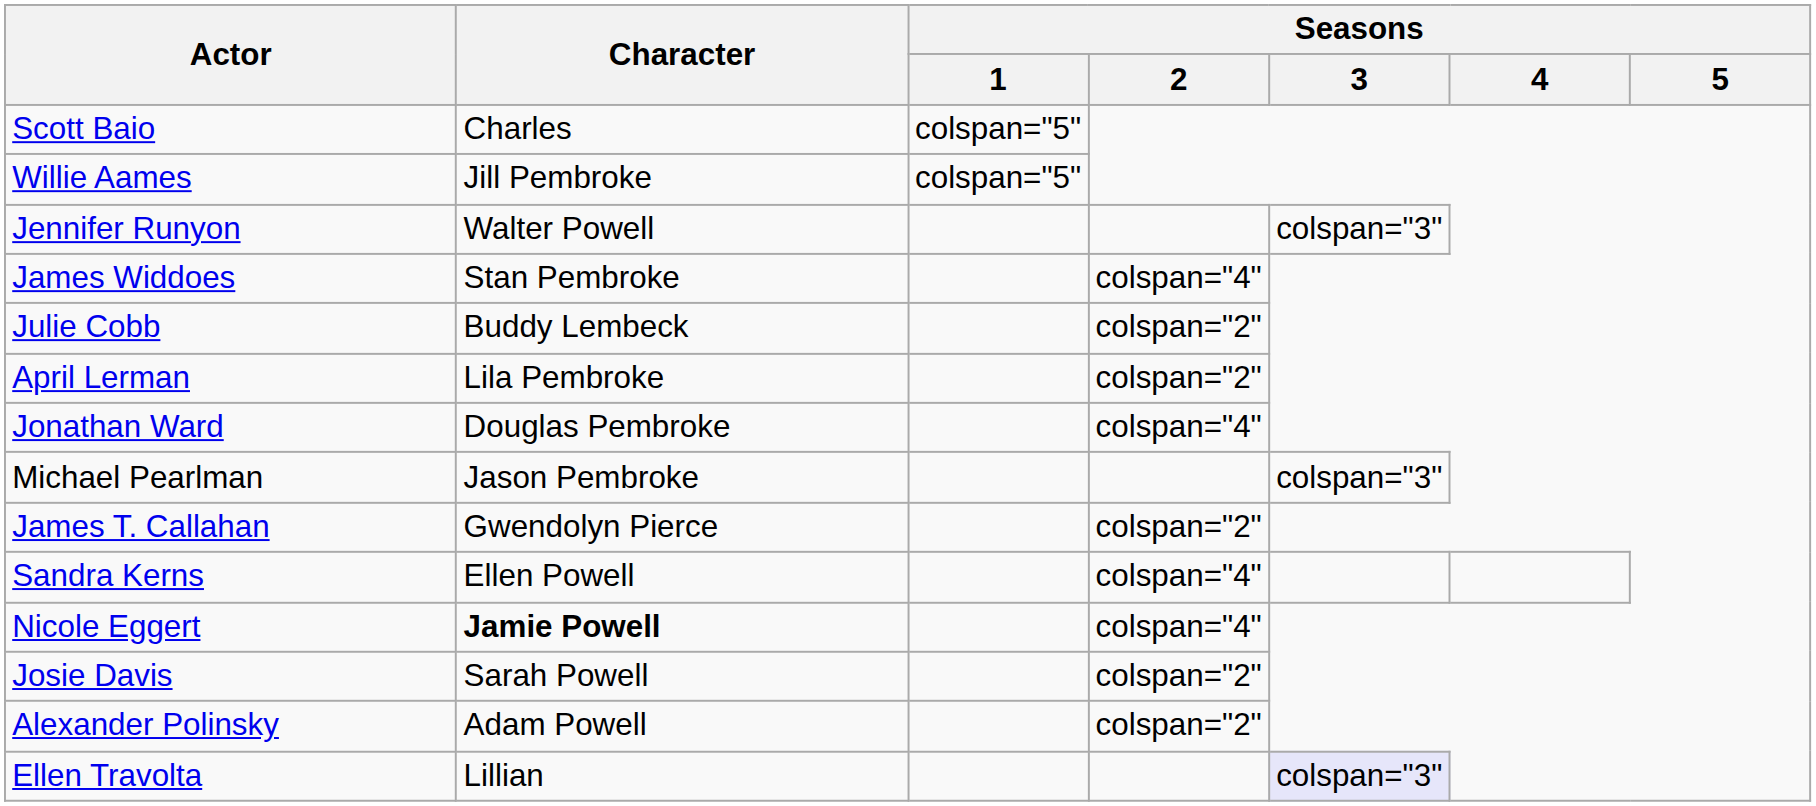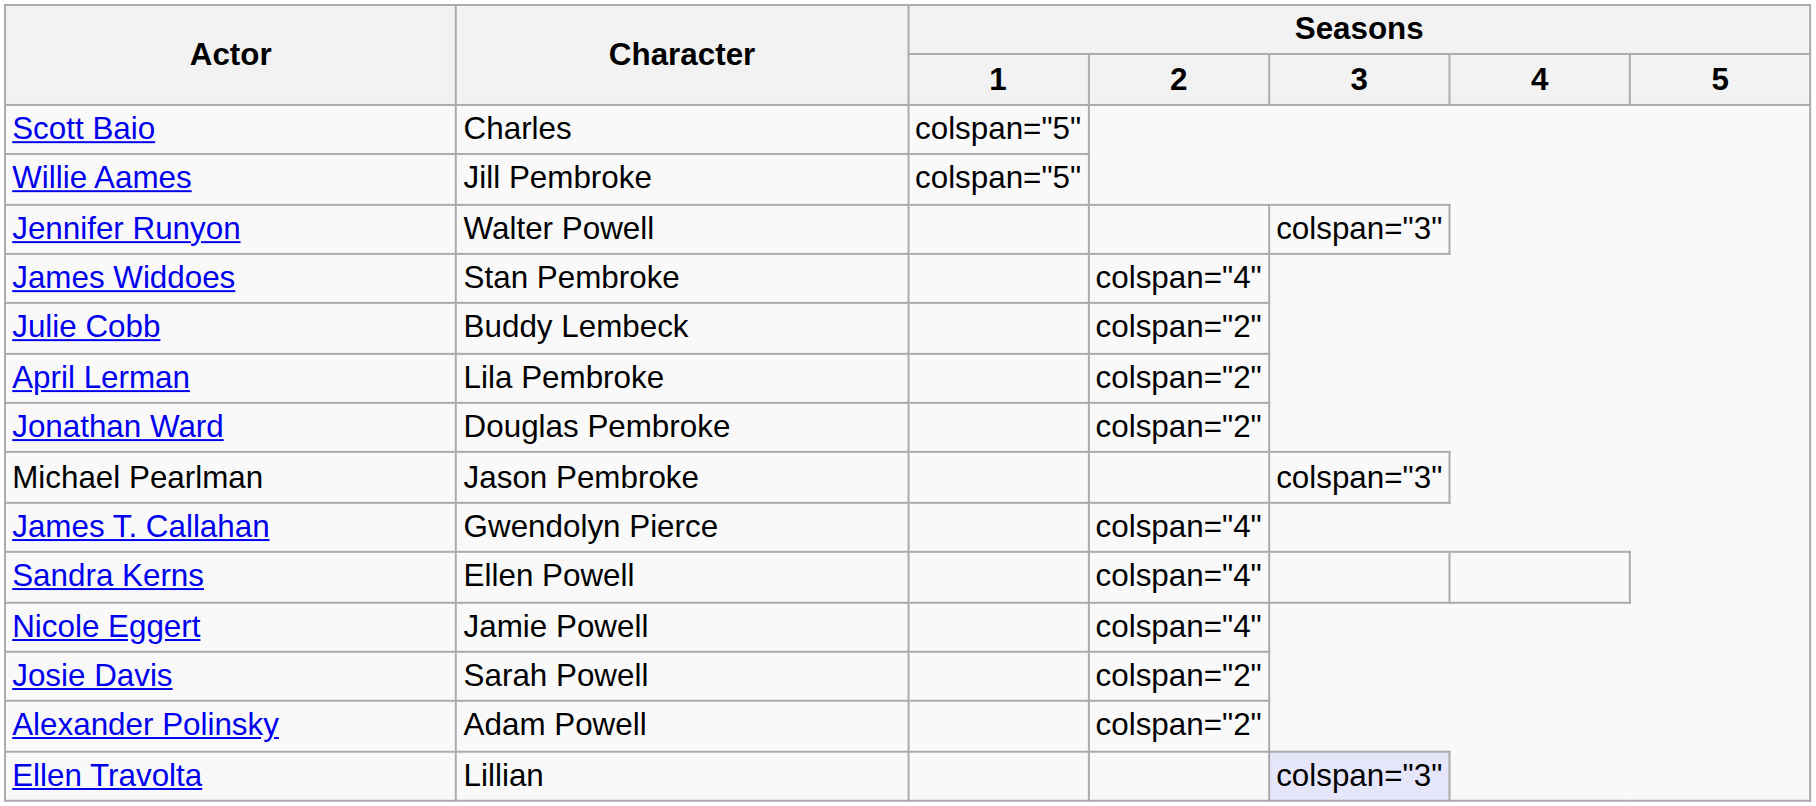(1179, 427) colspan="4" -> (1179, 427) colspan="2"
(1179, 526) colspan="2" -> (1179, 526) colspan="4"
(562, 626) bold -> (556, 626) normal
